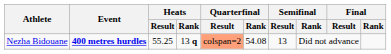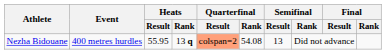(109, 42) bold -> (107, 42) normal
(163, 42) 55.25 -> (158, 42) 55.95
